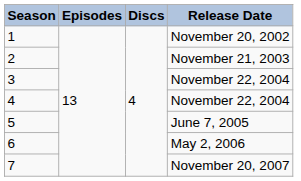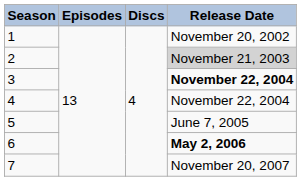(230, 58) no background -> (230, 58) lightgrey background
(230, 80) normal -> (232, 80) bold
(208, 144) normal -> (208, 144) bold
